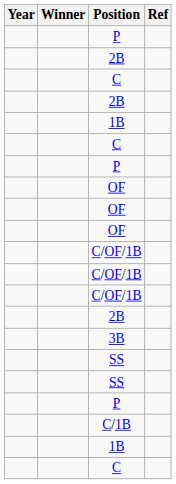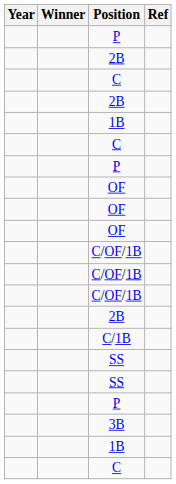rows swapped: (21, 339) <-> (21, 425)
